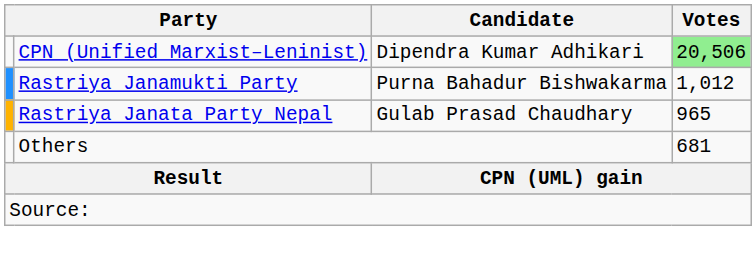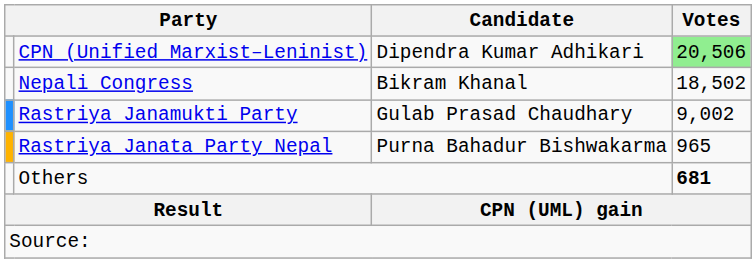+ row: (106, 84)
(522, 84) Purna Bahadur Bishwakarma -> (504, 115) Gulab Prasad Chaudhary
(705, 84) 1,012 -> (705, 115) 9,002
(504, 115) Gulab Prasad Chaudhary -> (522, 147) Purna Bahadur Bishwakarma
(694, 147) normal -> (694, 178) bold
